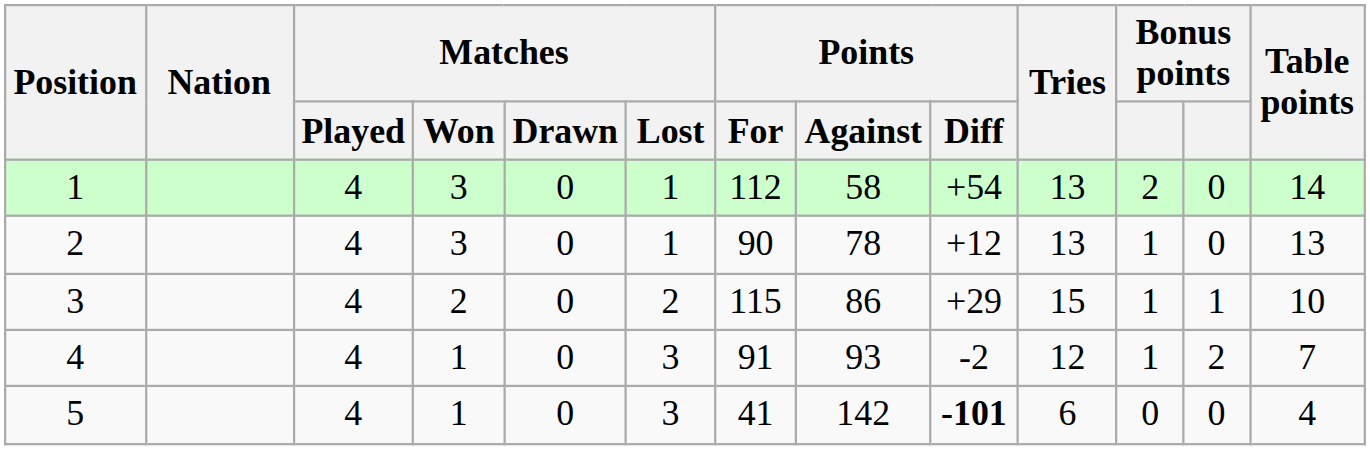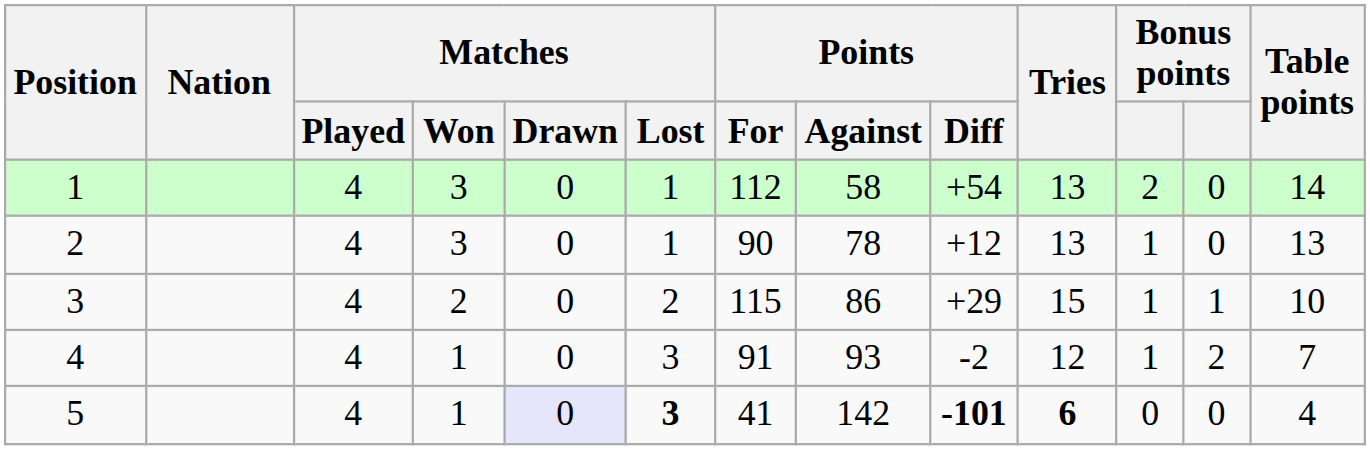(565, 414) no background -> (565, 414) lavender background
(671, 414) normal -> (671, 414) bold
(1067, 414) normal -> (1067, 414) bold
